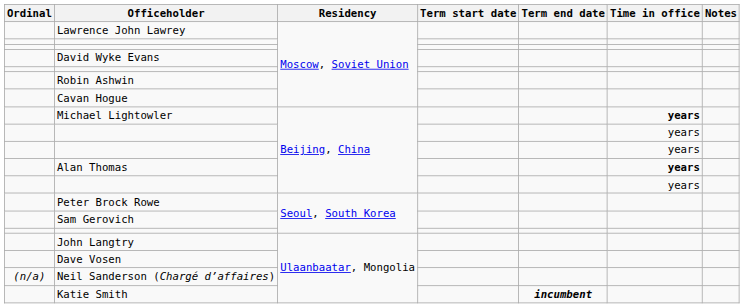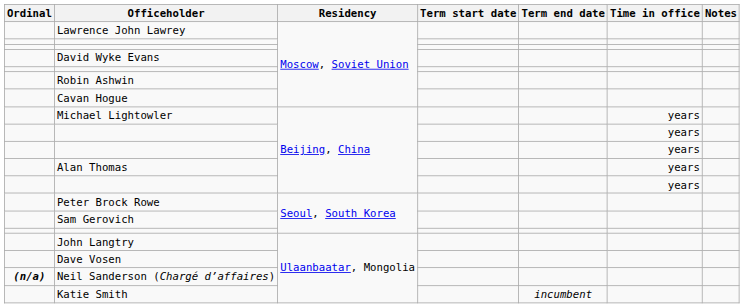(684, 115) bold -> (684, 115) normal
(684, 167) bold -> (684, 167) normal
(29, 277) normal -> (29, 277) bold
(563, 294) bold -> (563, 294) normal
